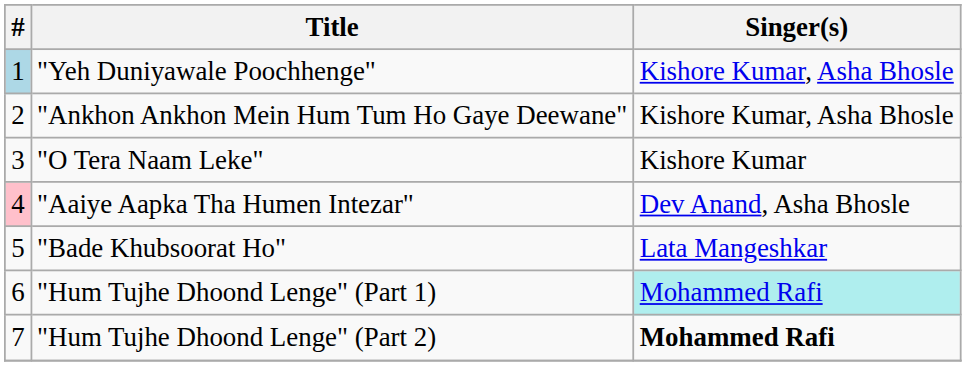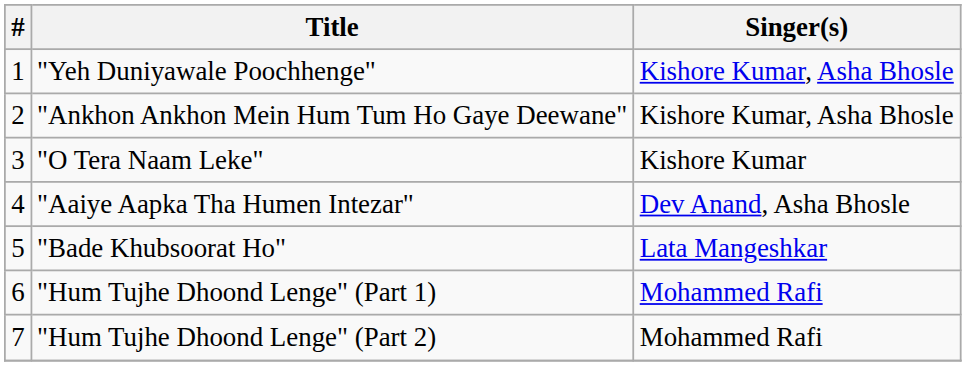(18, 71) lightblue background -> (18, 71) no background
(18, 204) pink background -> (18, 204) no background
(731, 293) paleturquoise background -> (731, 293) no background
(737, 337) bold -> (731, 337) normal
